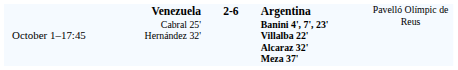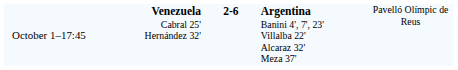(295, 42) bold -> (292, 42) normal
